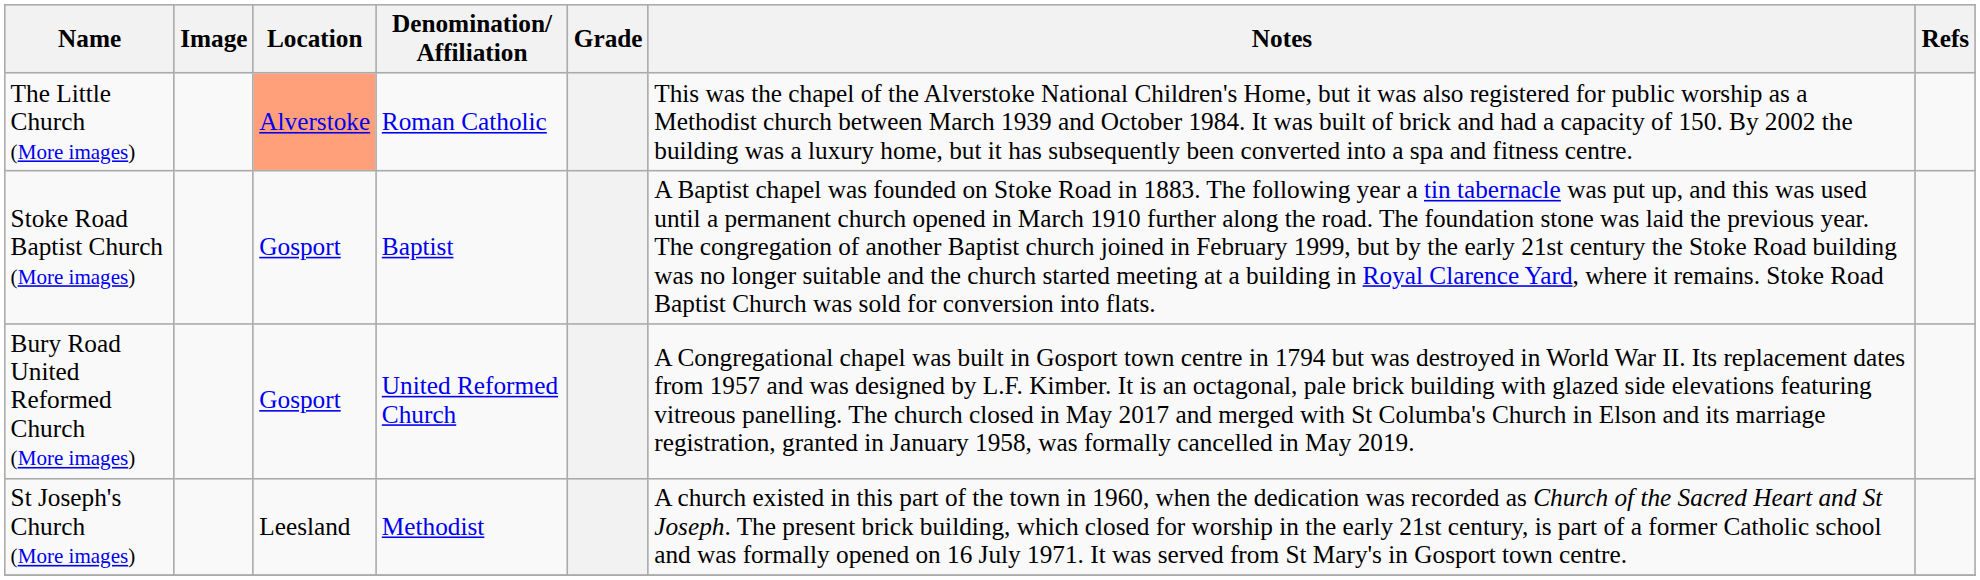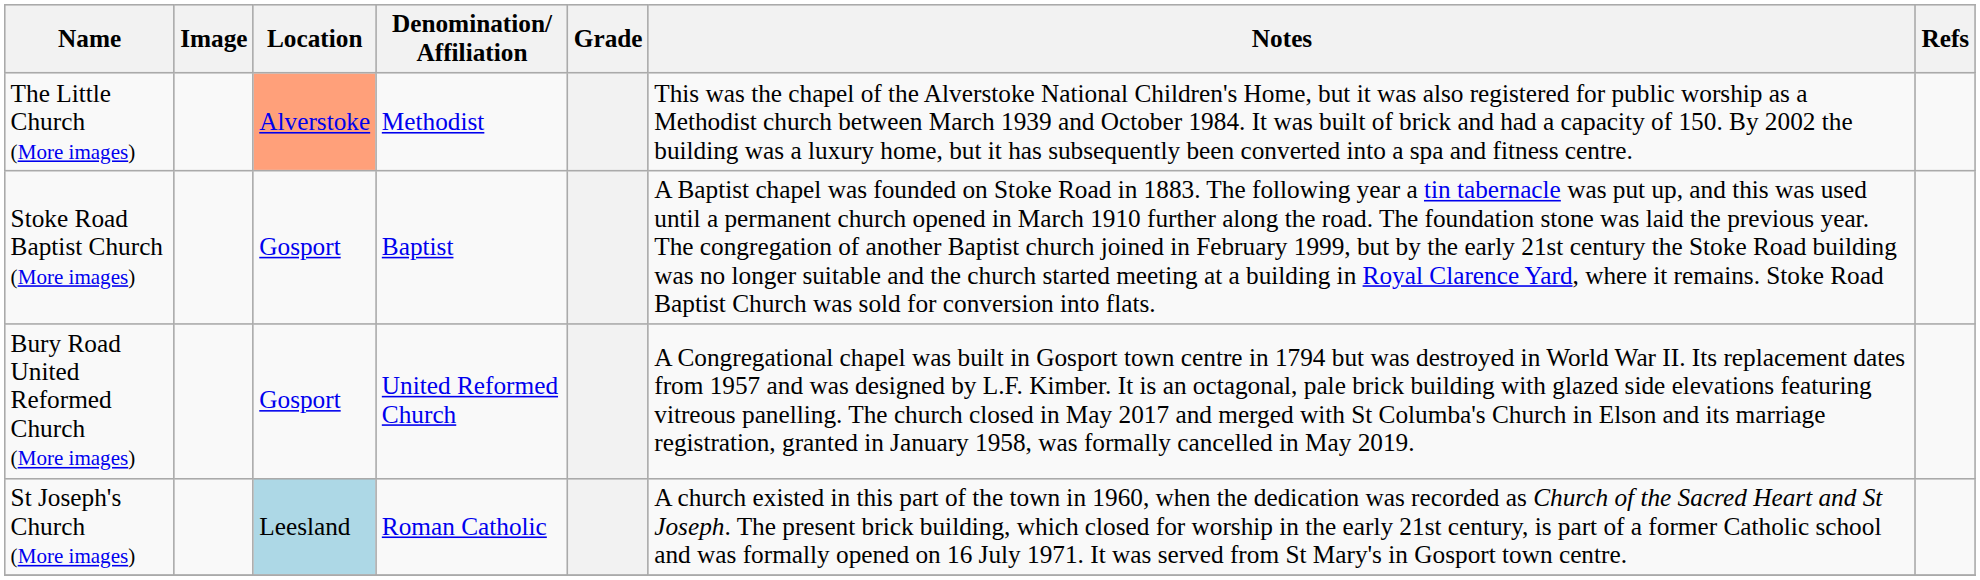(464, 121) Roman Catholic -> (433, 121) Methodist
(305, 526) no background -> (305, 526) lightblue background
(433, 526) Methodist -> (464, 526) Roman Catholic
